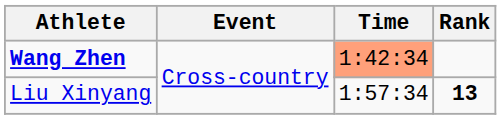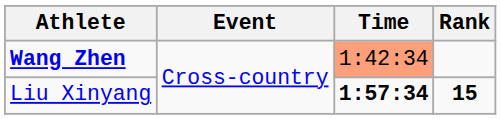(384, 95) normal -> (384, 95) bold
(465, 95) 13 -> (465, 95) 15
